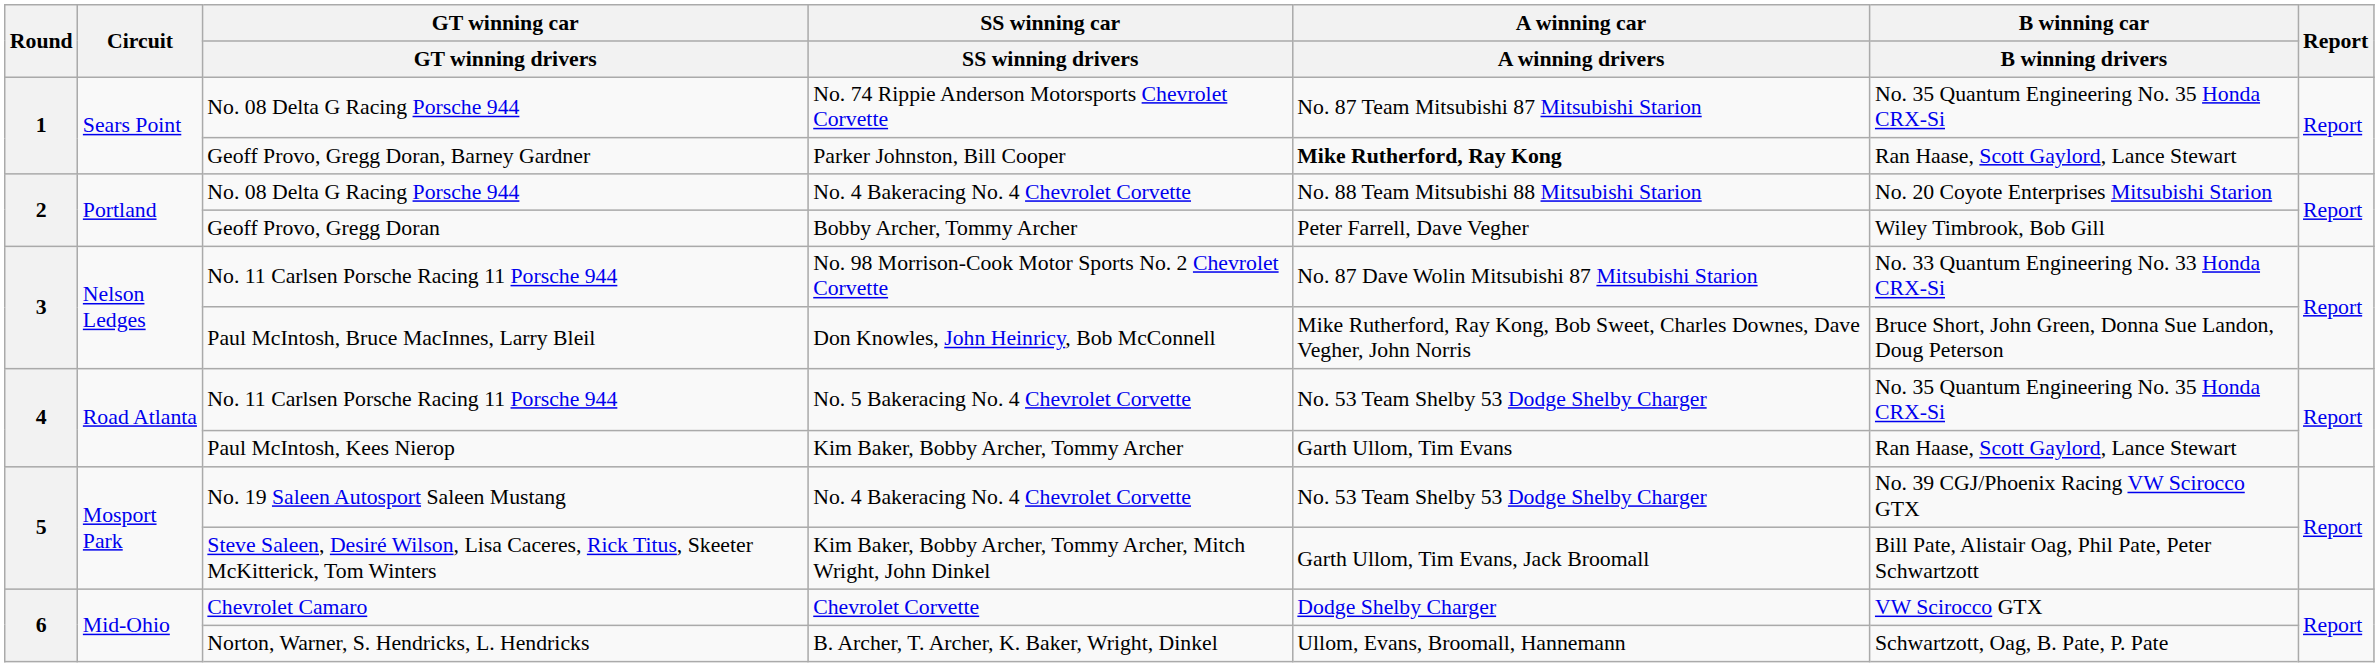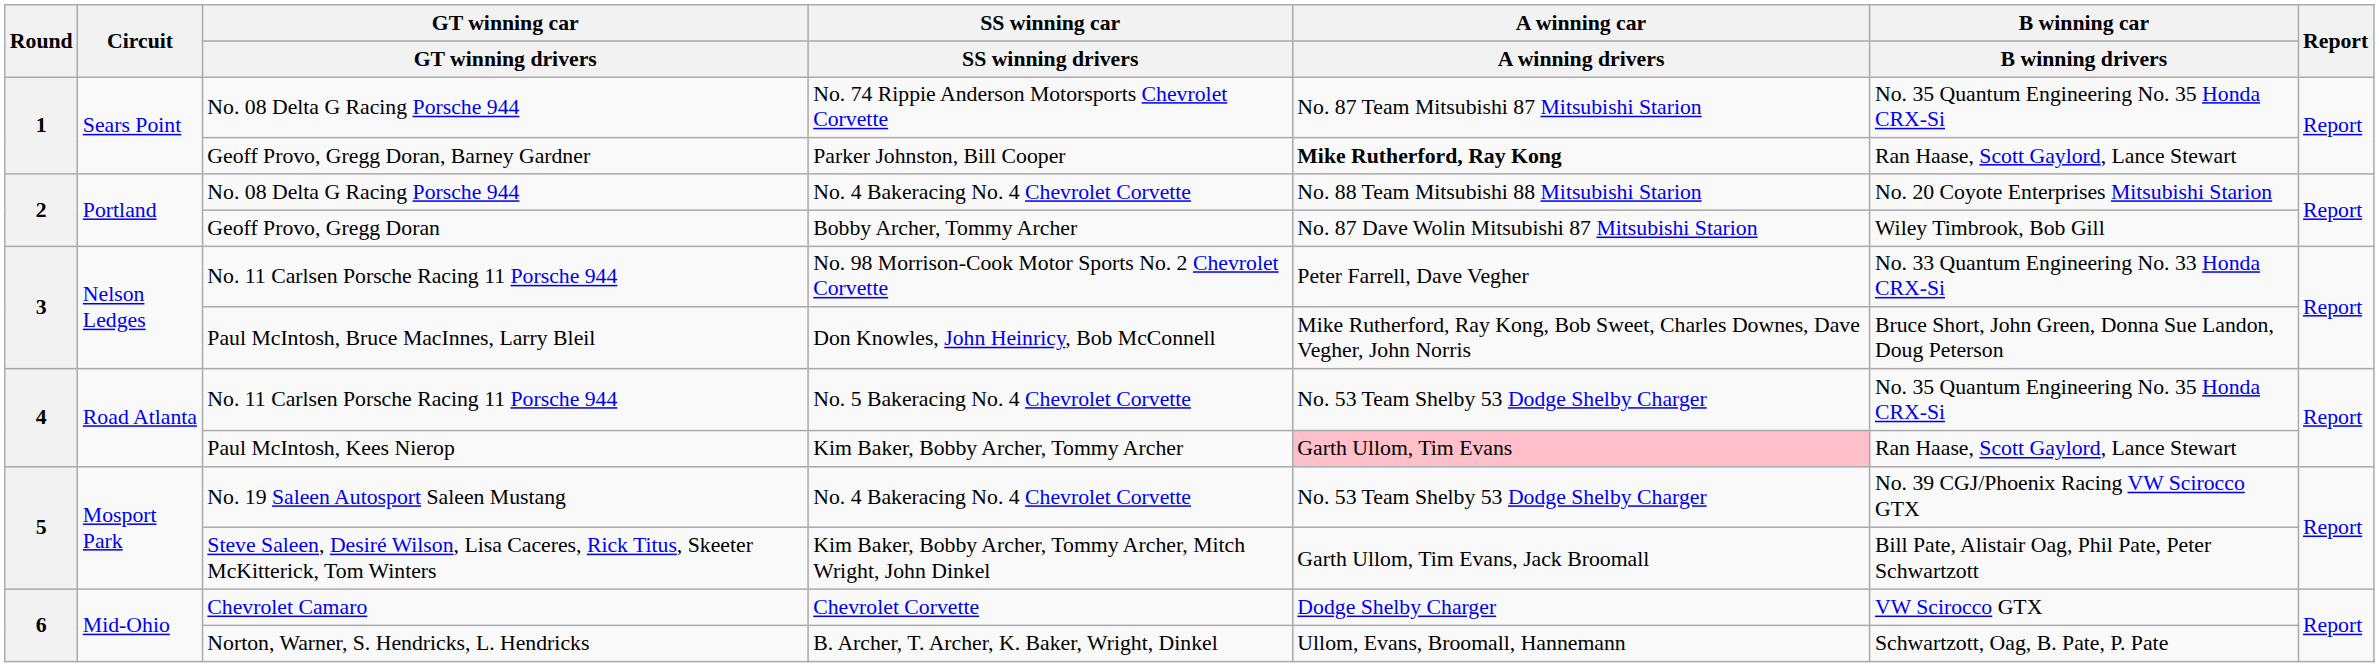(1413, 227) Peter Farrell, Dave Vegher -> (1527, 227) No. 87 Dave Wolin Mitsubishi 87 Mitsubishi Starion
(1527, 276) No. 87 Dave Wolin Mitsubishi 87 Mitsubishi Starion -> (1413, 276) Peter Farrell, Dave Vegher
(1405, 448) no background -> (1405, 448) pink background
